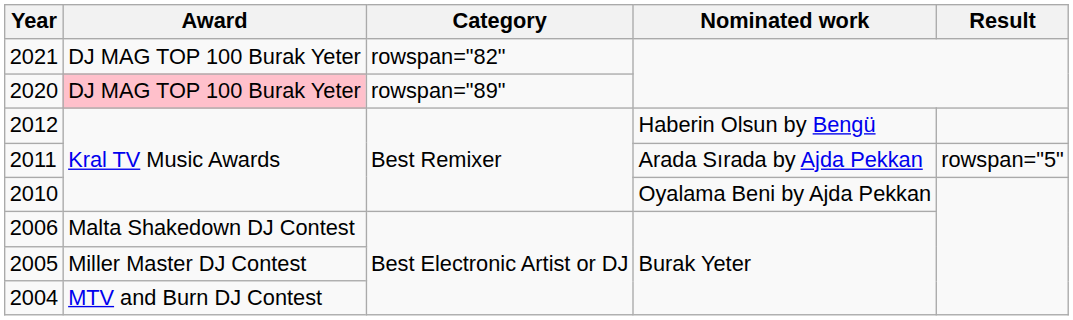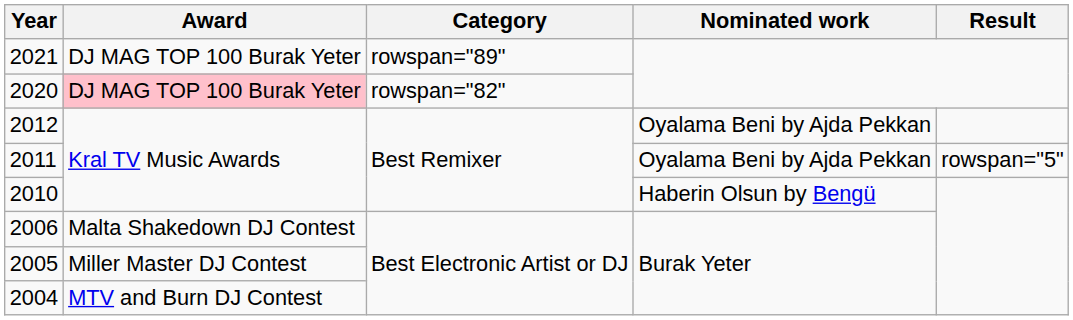(438, 56) rowspan="82" -> (438, 56) rowspan="89"
(438, 90) rowspan="89" -> (438, 90) rowspan="82"
(757, 125) Haberin Olsun by Bengü -> (785, 125) Oyalama Beni by Ajda Pekkan
(781, 159) Arada Sırada by Ajda Pekkan -> (785, 159) Oyalama Beni by Ajda Pekkan
(785, 194) Oyalama Beni by Ajda Pekkan -> (757, 194) Haberin Olsun by Bengü
